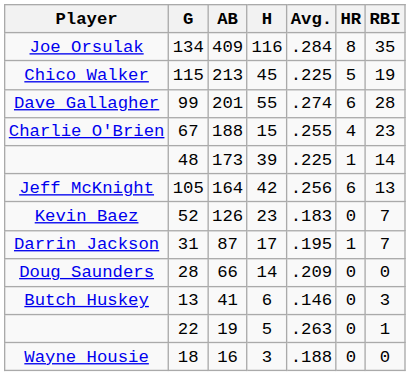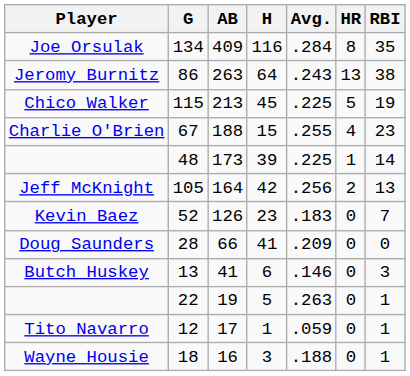+ row: (87, 75)
- row: (87, 103)
(351, 188) 6 -> (351, 188) 2
- row: (87, 244)
(267, 272) 14 -> (267, 244) 41
+ row: (87, 329)
(385, 357) 0 -> (385, 357) 1
